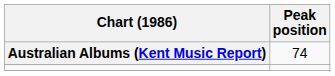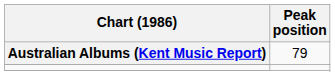(300, 53) 74 -> (300, 53) 79
